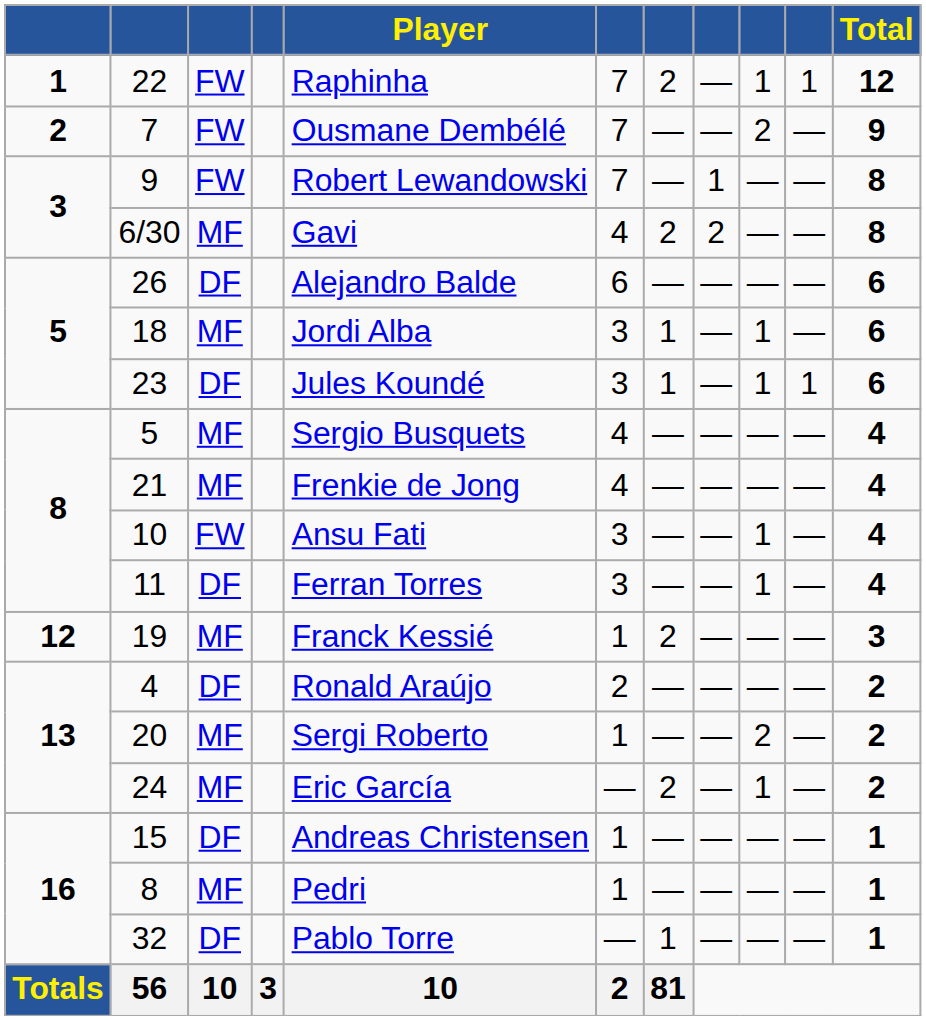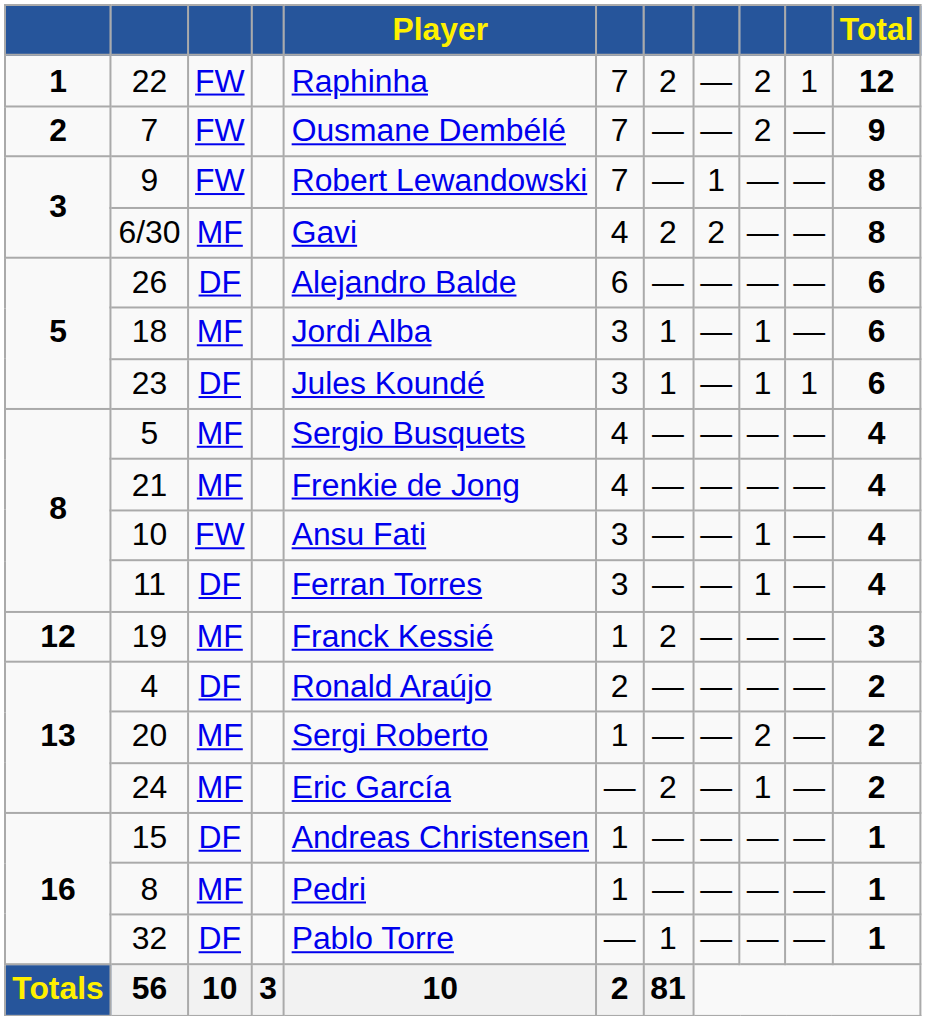(763, 80) 1 -> (763, 80) 2
